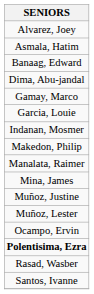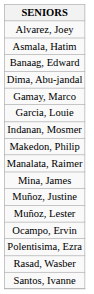(47, 247) bold -> (45, 247) normal
